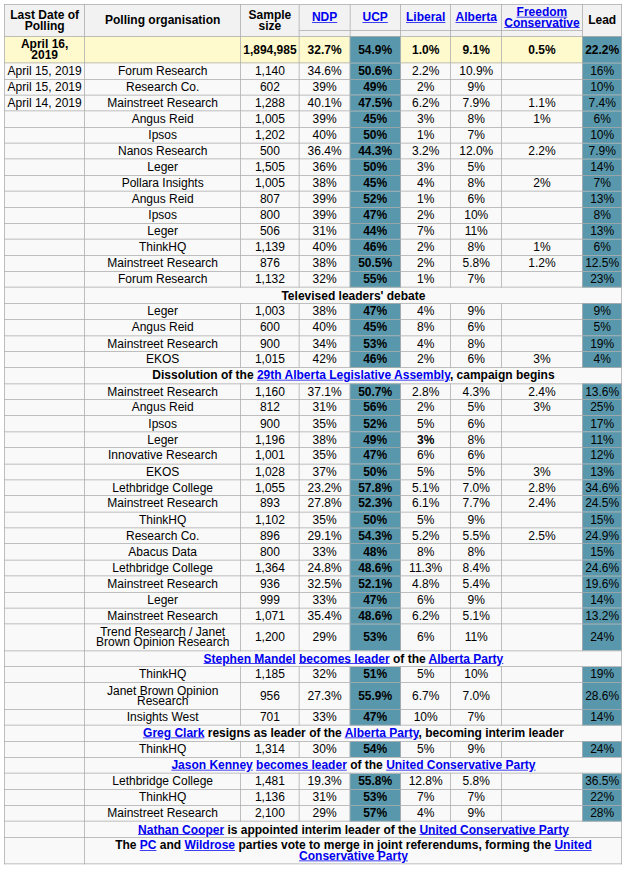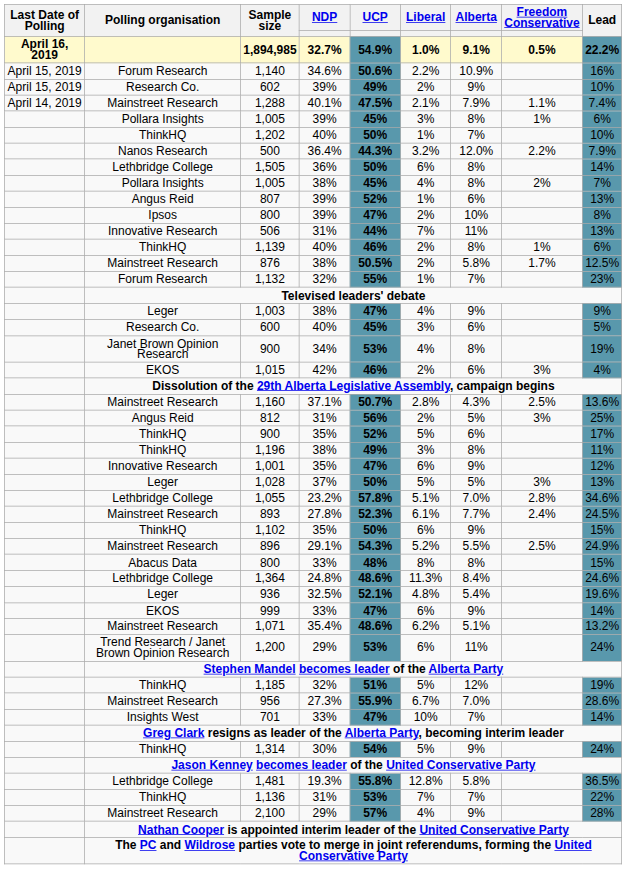(426, 103) 6.2% -> (426, 103) 2.1%
(163, 119) Angus Reid -> (163, 119) Pollara Insights
(163, 135) Ipsos -> (163, 135) ThinkHQ
(163, 167) Leger -> (163, 167) Lethbridge College
(426, 167) 3% -> (426, 167) 6%
(476, 167) 5% -> (476, 167) 8%
(163, 231) Leger -> (163, 231) Innovative Research
(542, 263) 1.2% -> (542, 263) 1.7%
(163, 327) Angus Reid -> (163, 327) Research Co.
(426, 327) 8% -> (426, 327) 3%
(163, 343) Mainstreet Research -> (163, 348) Janet Brown Opinion Research
(542, 391) 2.4% -> (542, 402) 2.5%
(163, 423) Ipsos -> (163, 434) ThinkHQ
(163, 439) Leger -> (163, 450) ThinkHQ
(426, 439) bold -> (426, 450) normal
(476, 455) 6% -> (476, 466) 9%
(163, 471) EKOS -> (163, 482) Leger
(426, 519) 5% -> (426, 530) 6%
(163, 536) Research Co. -> (163, 546) Mainstreet Research
(163, 584) Mainstreet Research -> (163, 594) Leger
(163, 600) Leger -> (163, 610) EKOS
(476, 674) 10% -> (476, 685) 12%
(163, 696) Janet Brown Opinion Research -> (163, 701) Mainstreet Research
